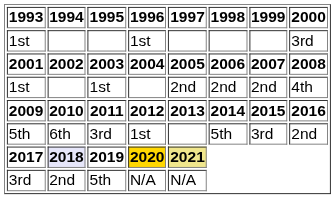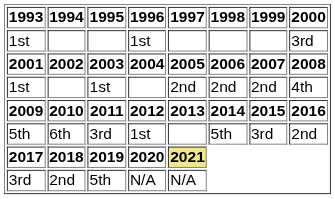(66, 157) lavender background -> (66, 157) no background
(147, 157) gold background -> (147, 157) no background
